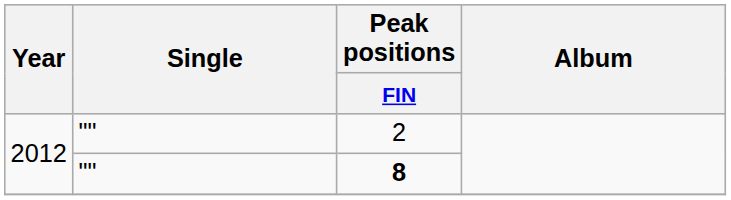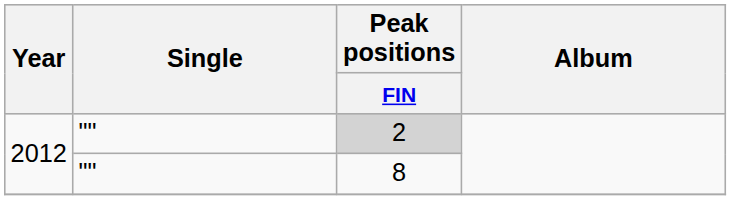(399, 133) no background -> (399, 133) lightgrey background
(399, 173) bold -> (399, 173) normal
